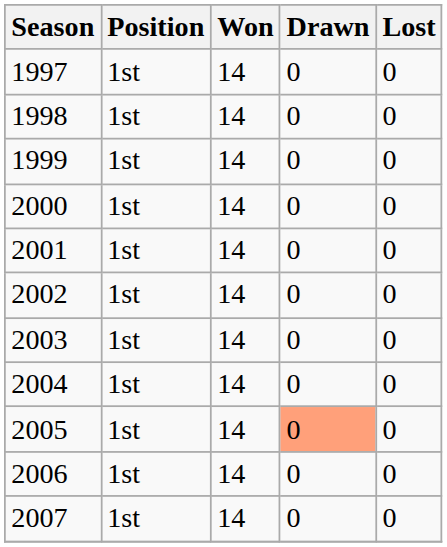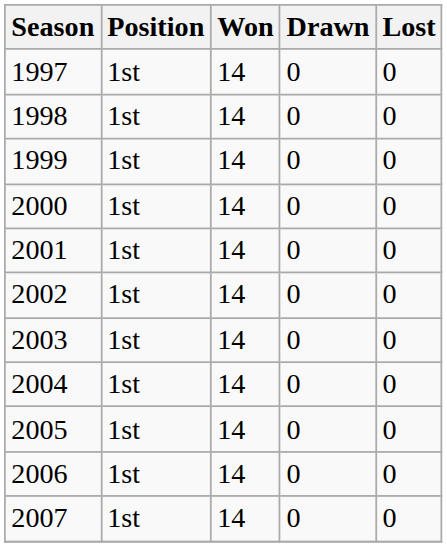(294, 428) lightsalmon background -> (294, 428) no background
